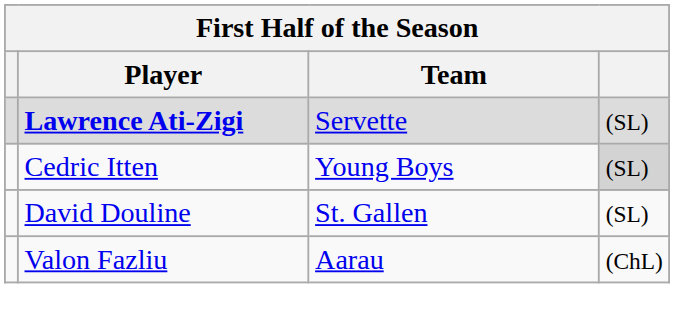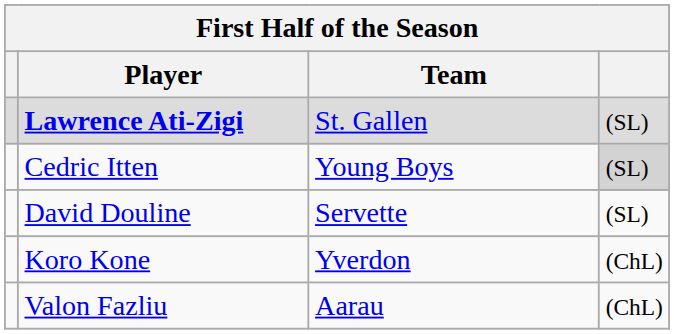(361, 120) Servette -> (371, 120) St. Gallen
(371, 213) St. Gallen -> (361, 213) Servette
+ row: (87, 259)
